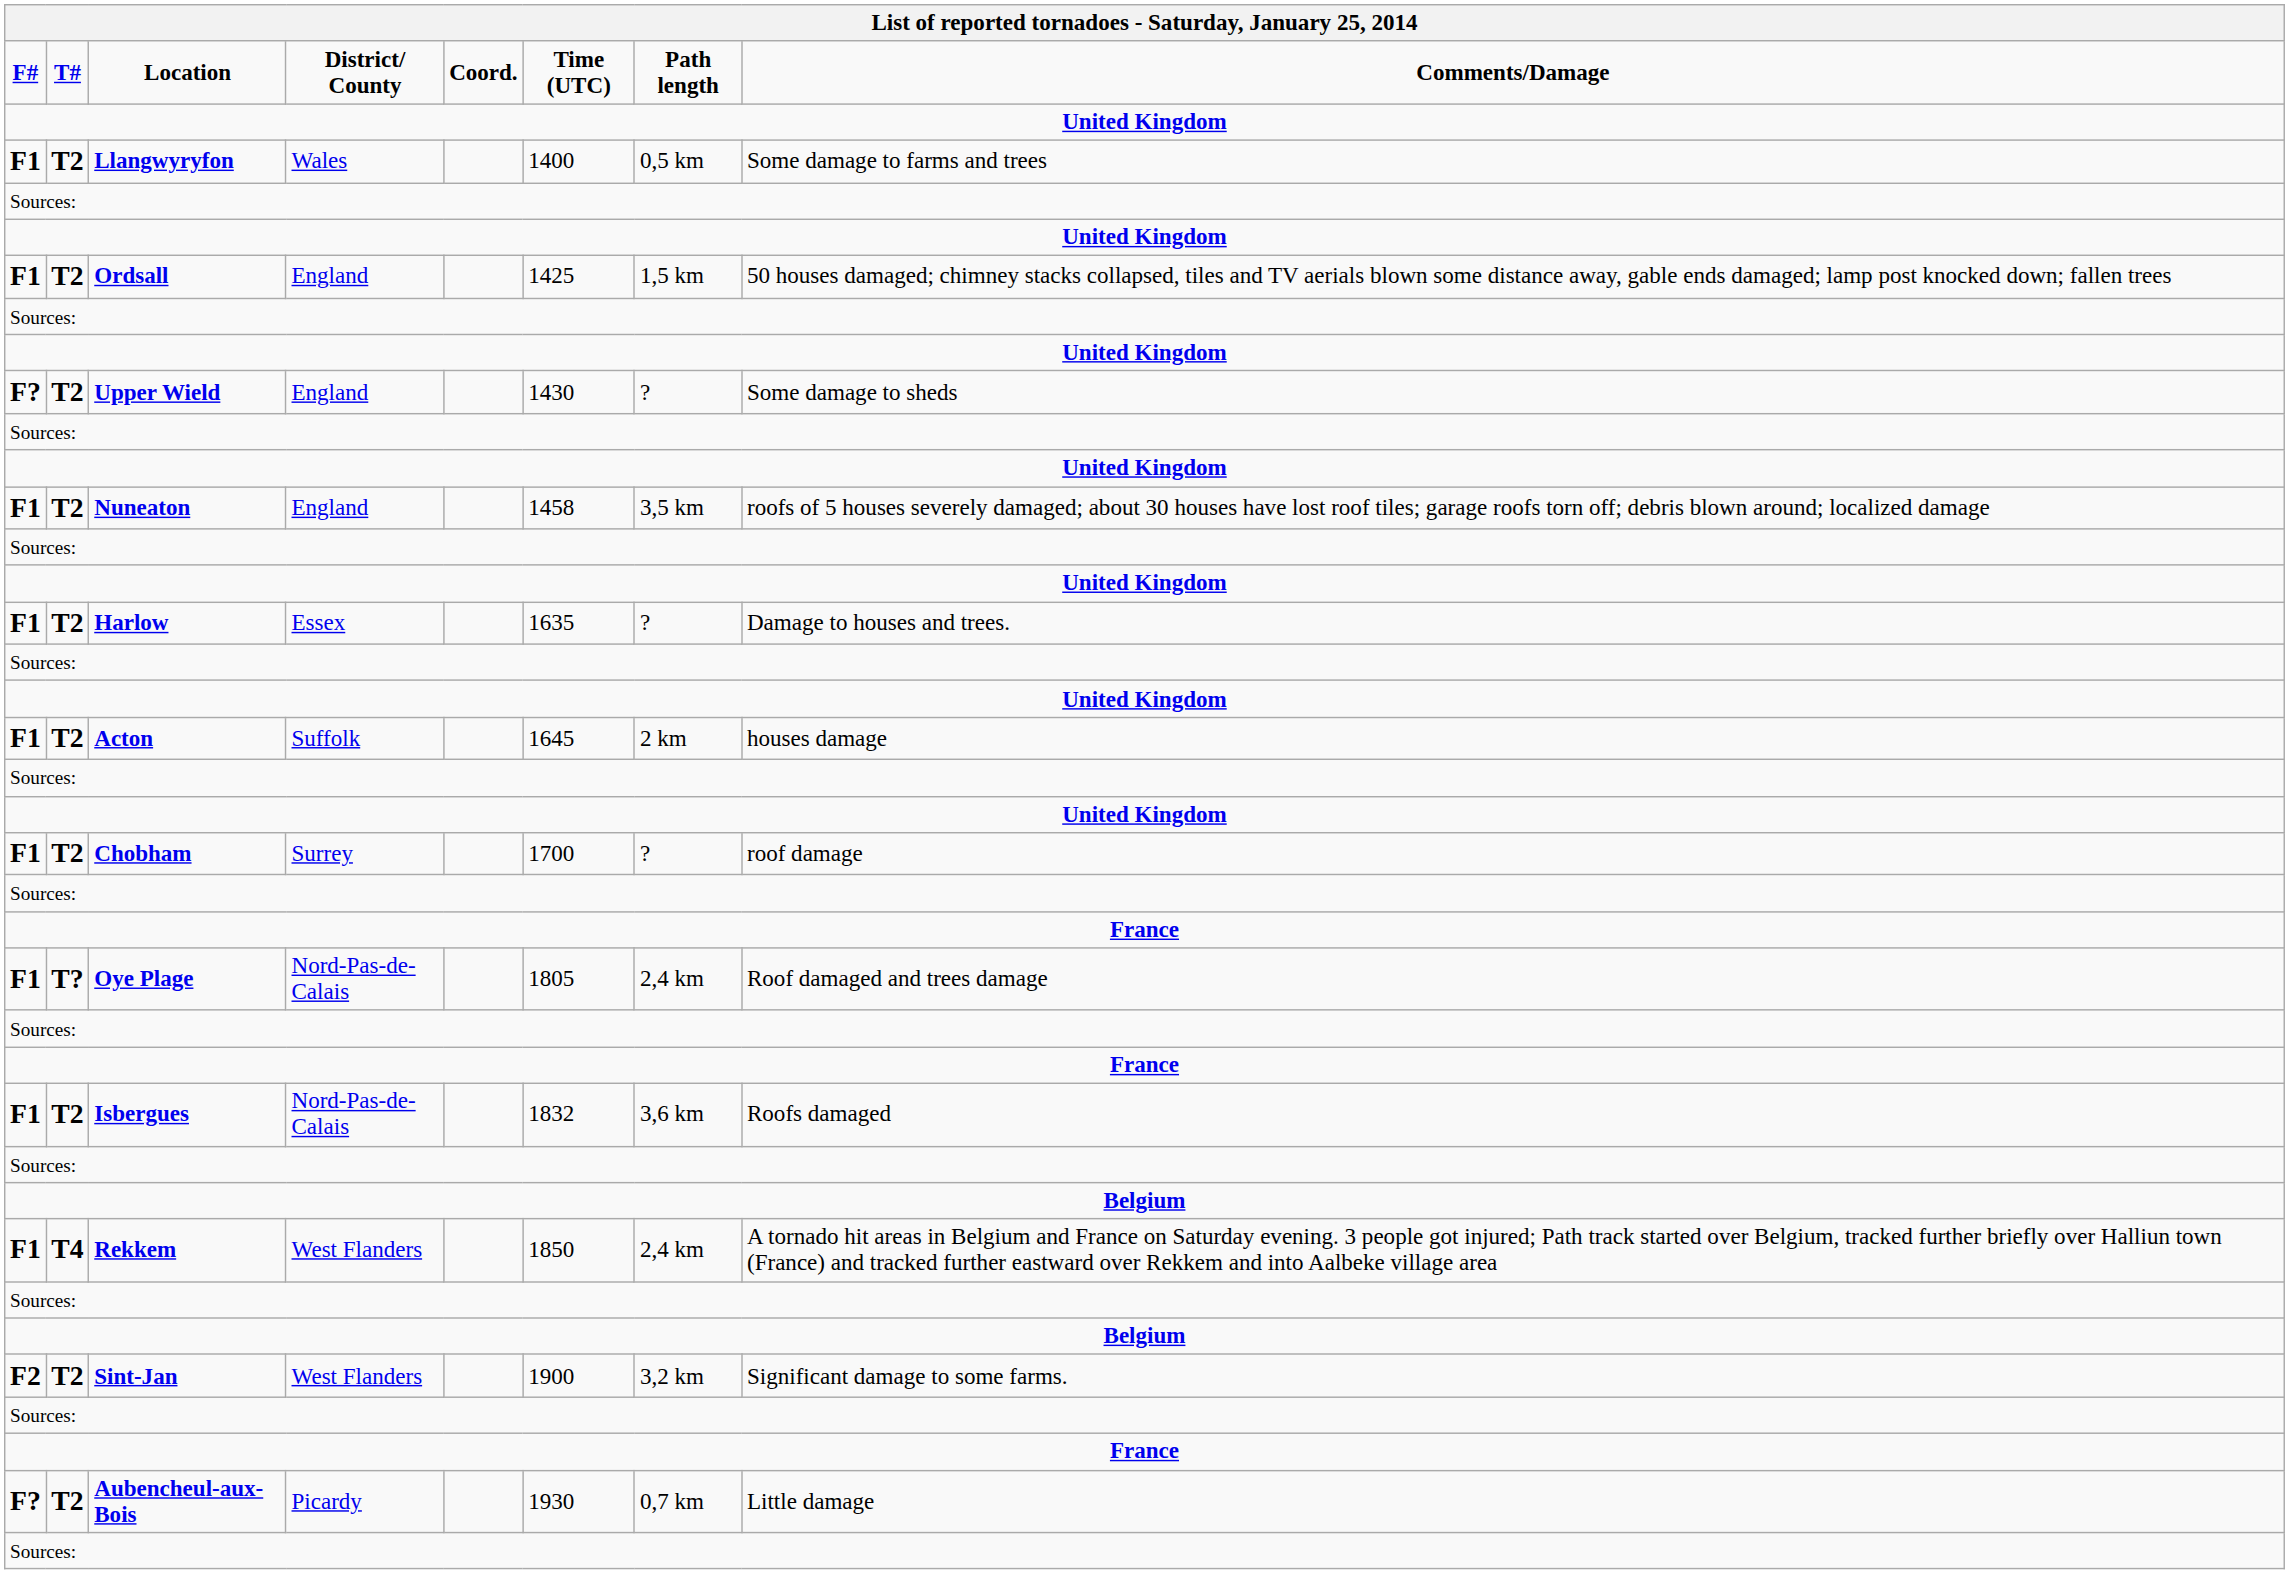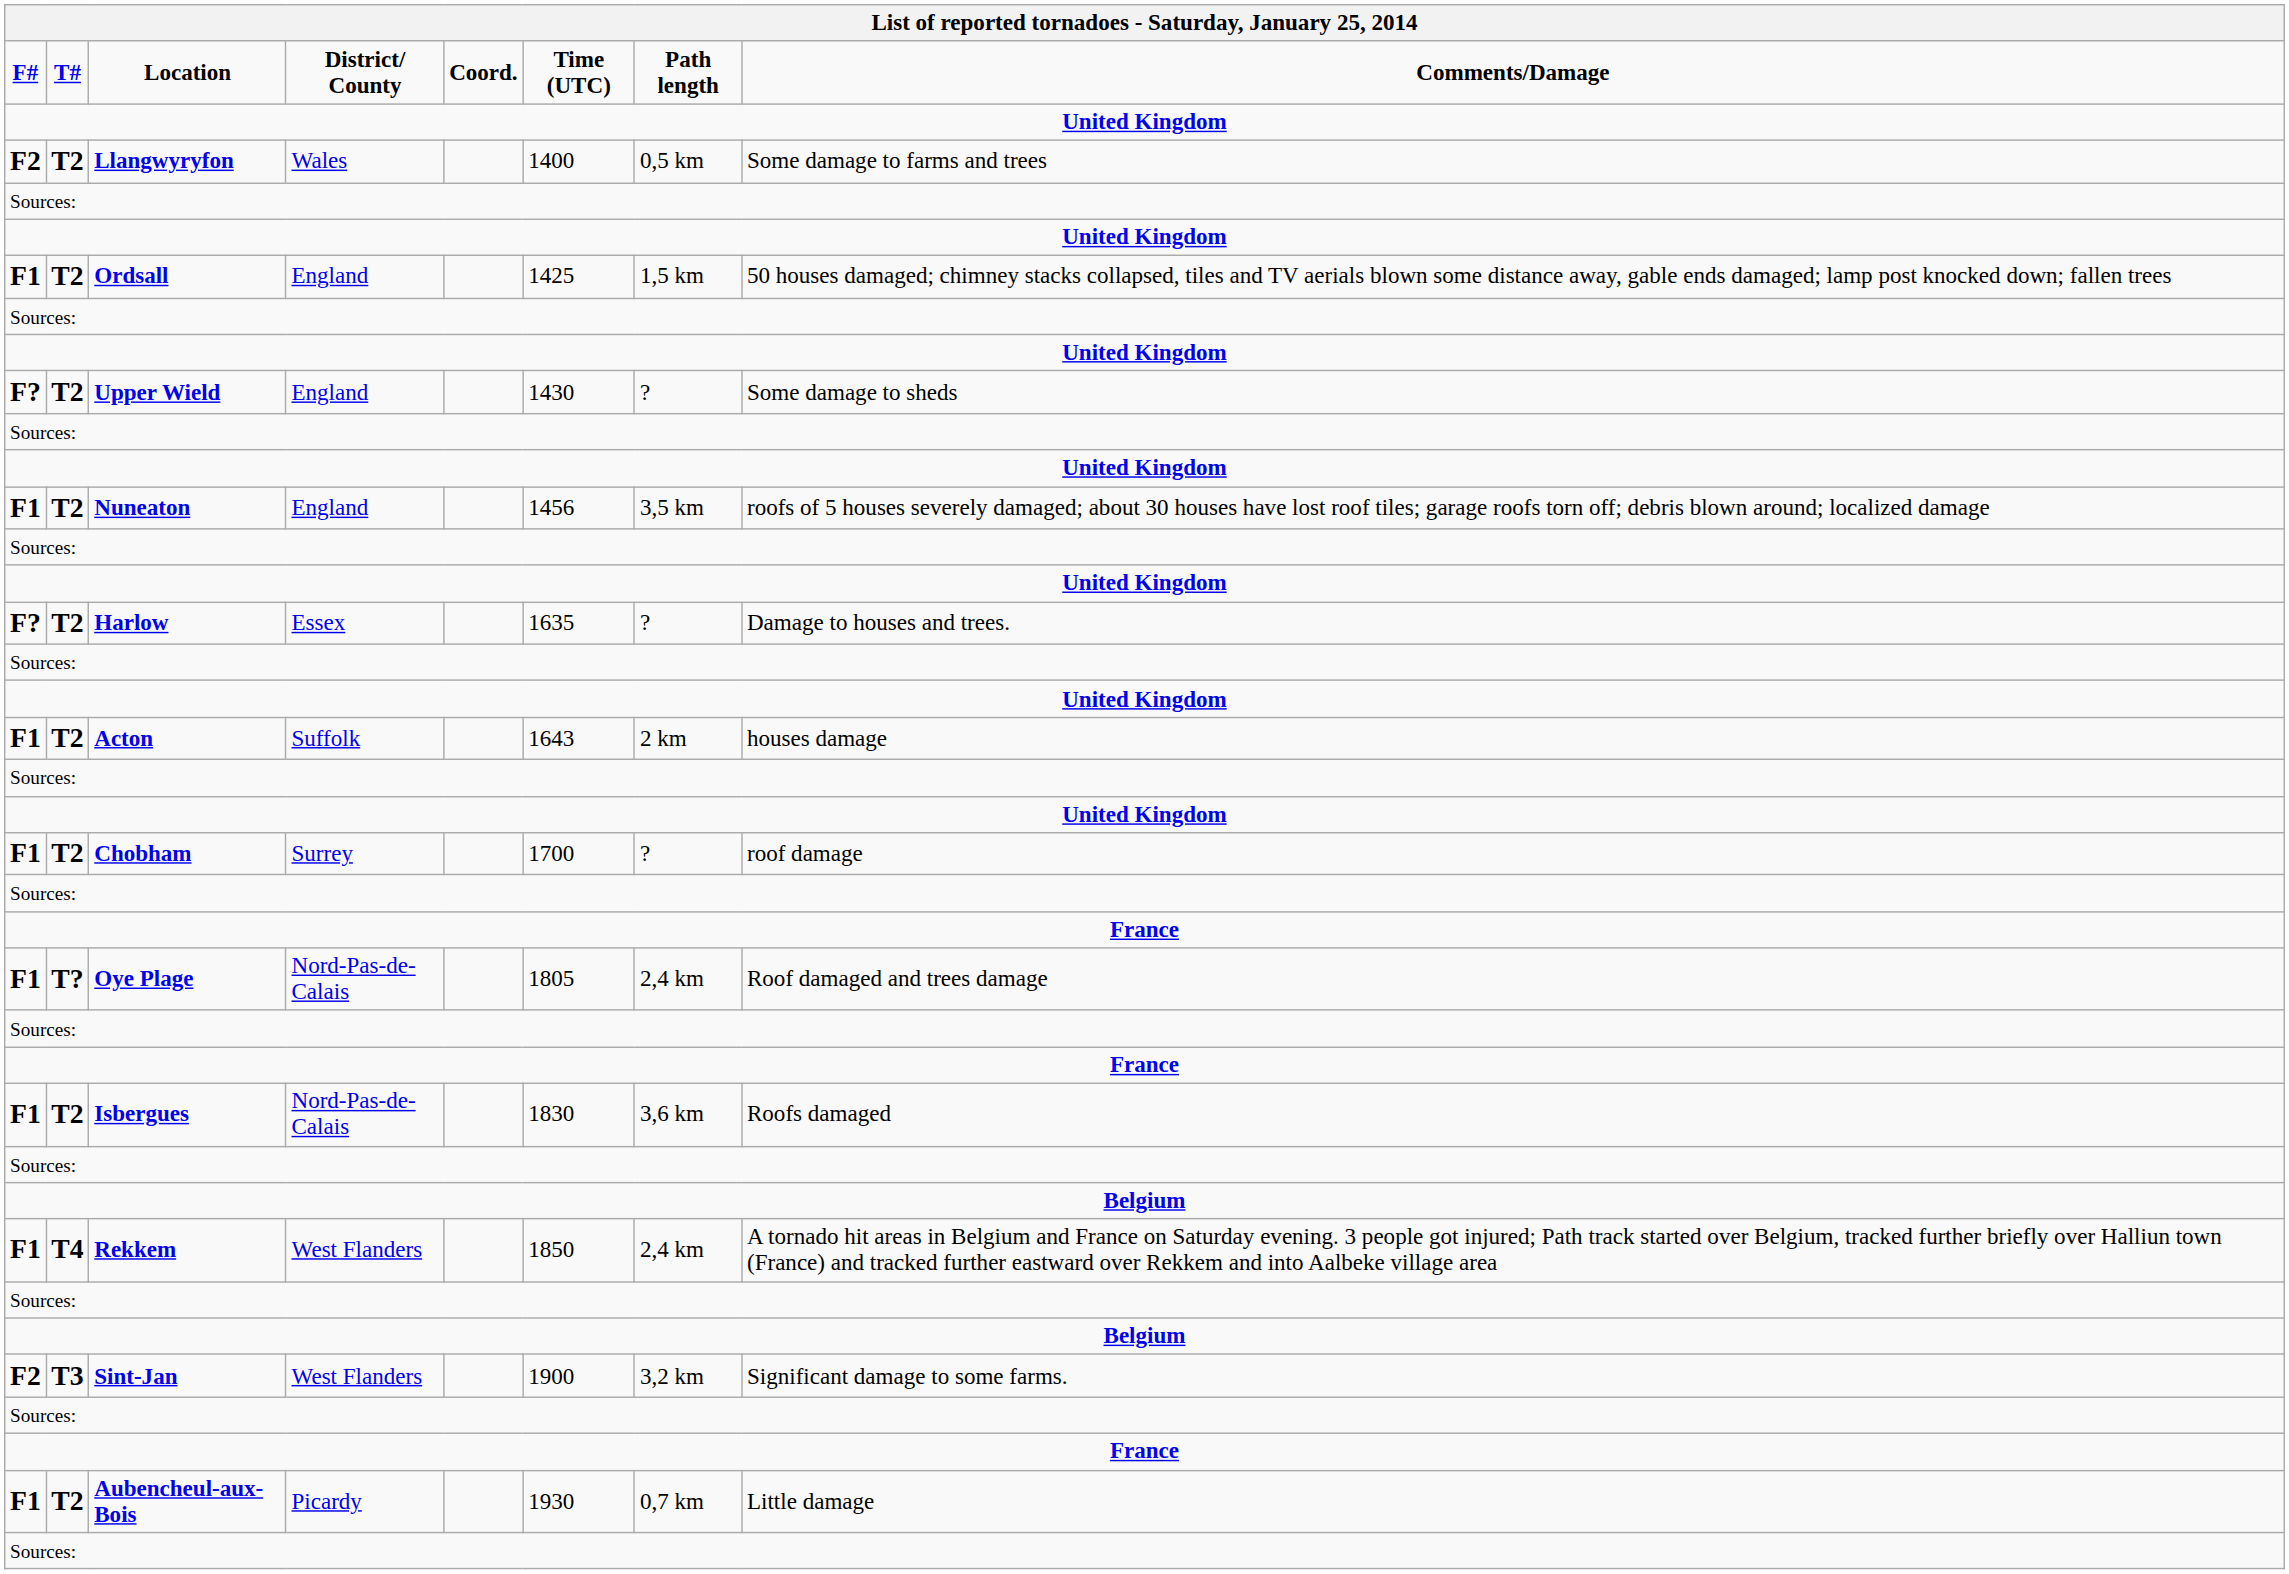(25, 161) F1 -> (25, 161) F2
(551, 507) 1458 -> (551, 507) 1456
(25, 622) F1 -> (25, 622) F?
(551, 738) 1645 -> (551, 738) 1643
(551, 1114) 1832 -> (551, 1114) 1830
(67, 1375) T2 -> (67, 1375) T3
(25, 1500) F? -> (25, 1500) F1
